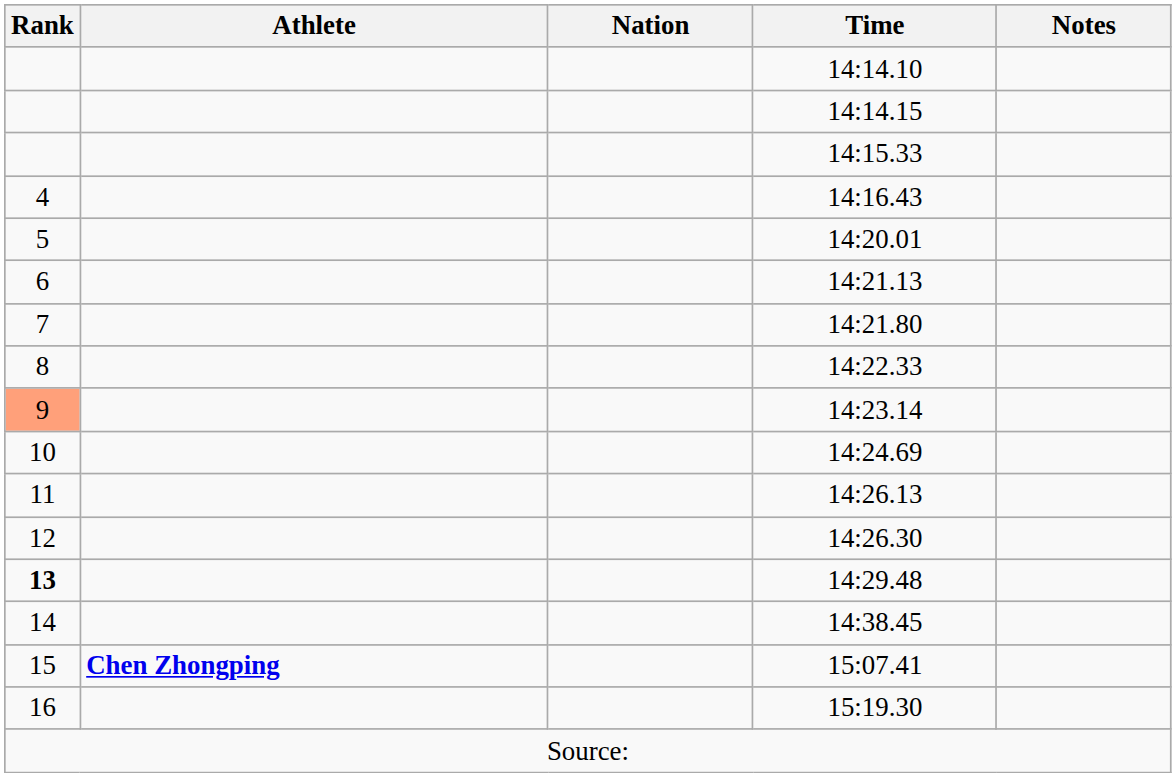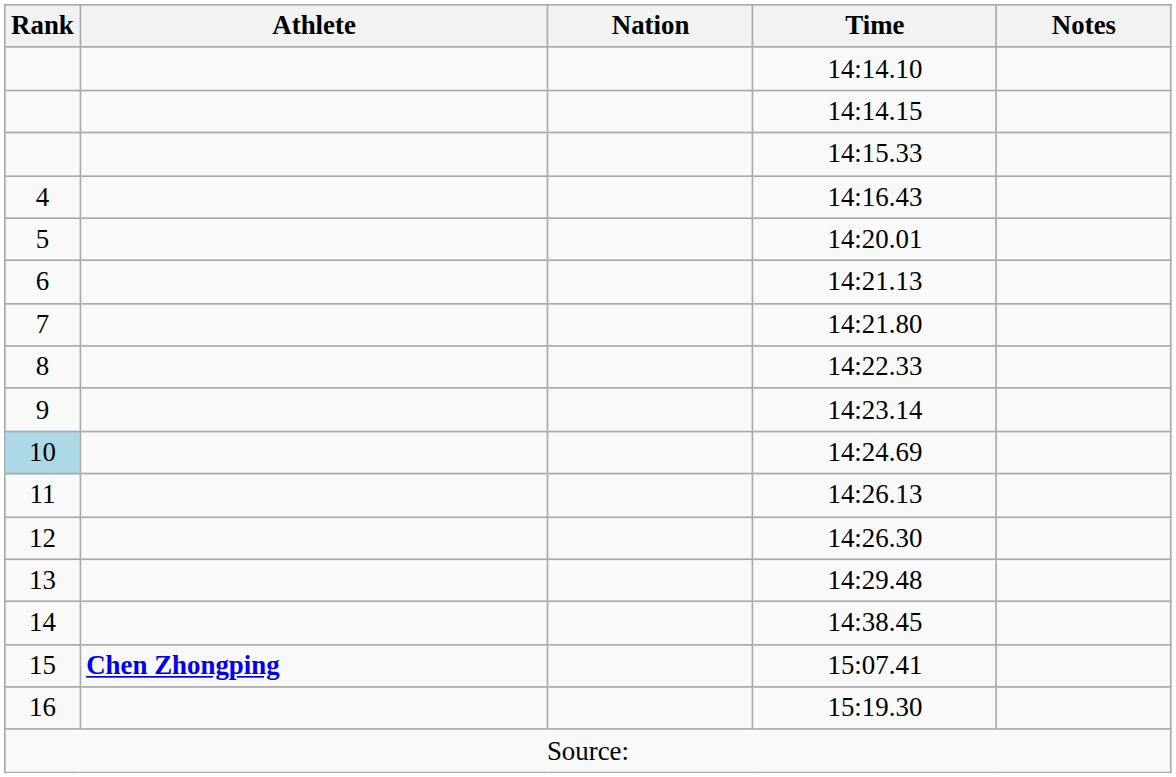(42, 409) lightsalmon background -> (42, 409) no background
(42, 452) no background -> (42, 452) lightblue background
(42, 580) bold -> (42, 580) normal
